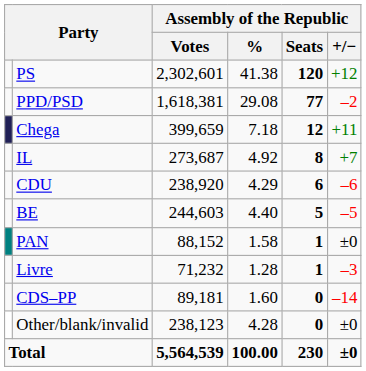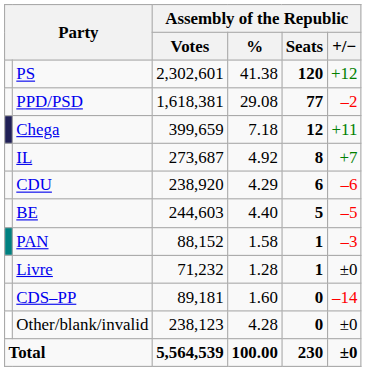(348, 241) ±0 -> (349, 241) –3
(349, 268) –3 -> (348, 268) ±0
